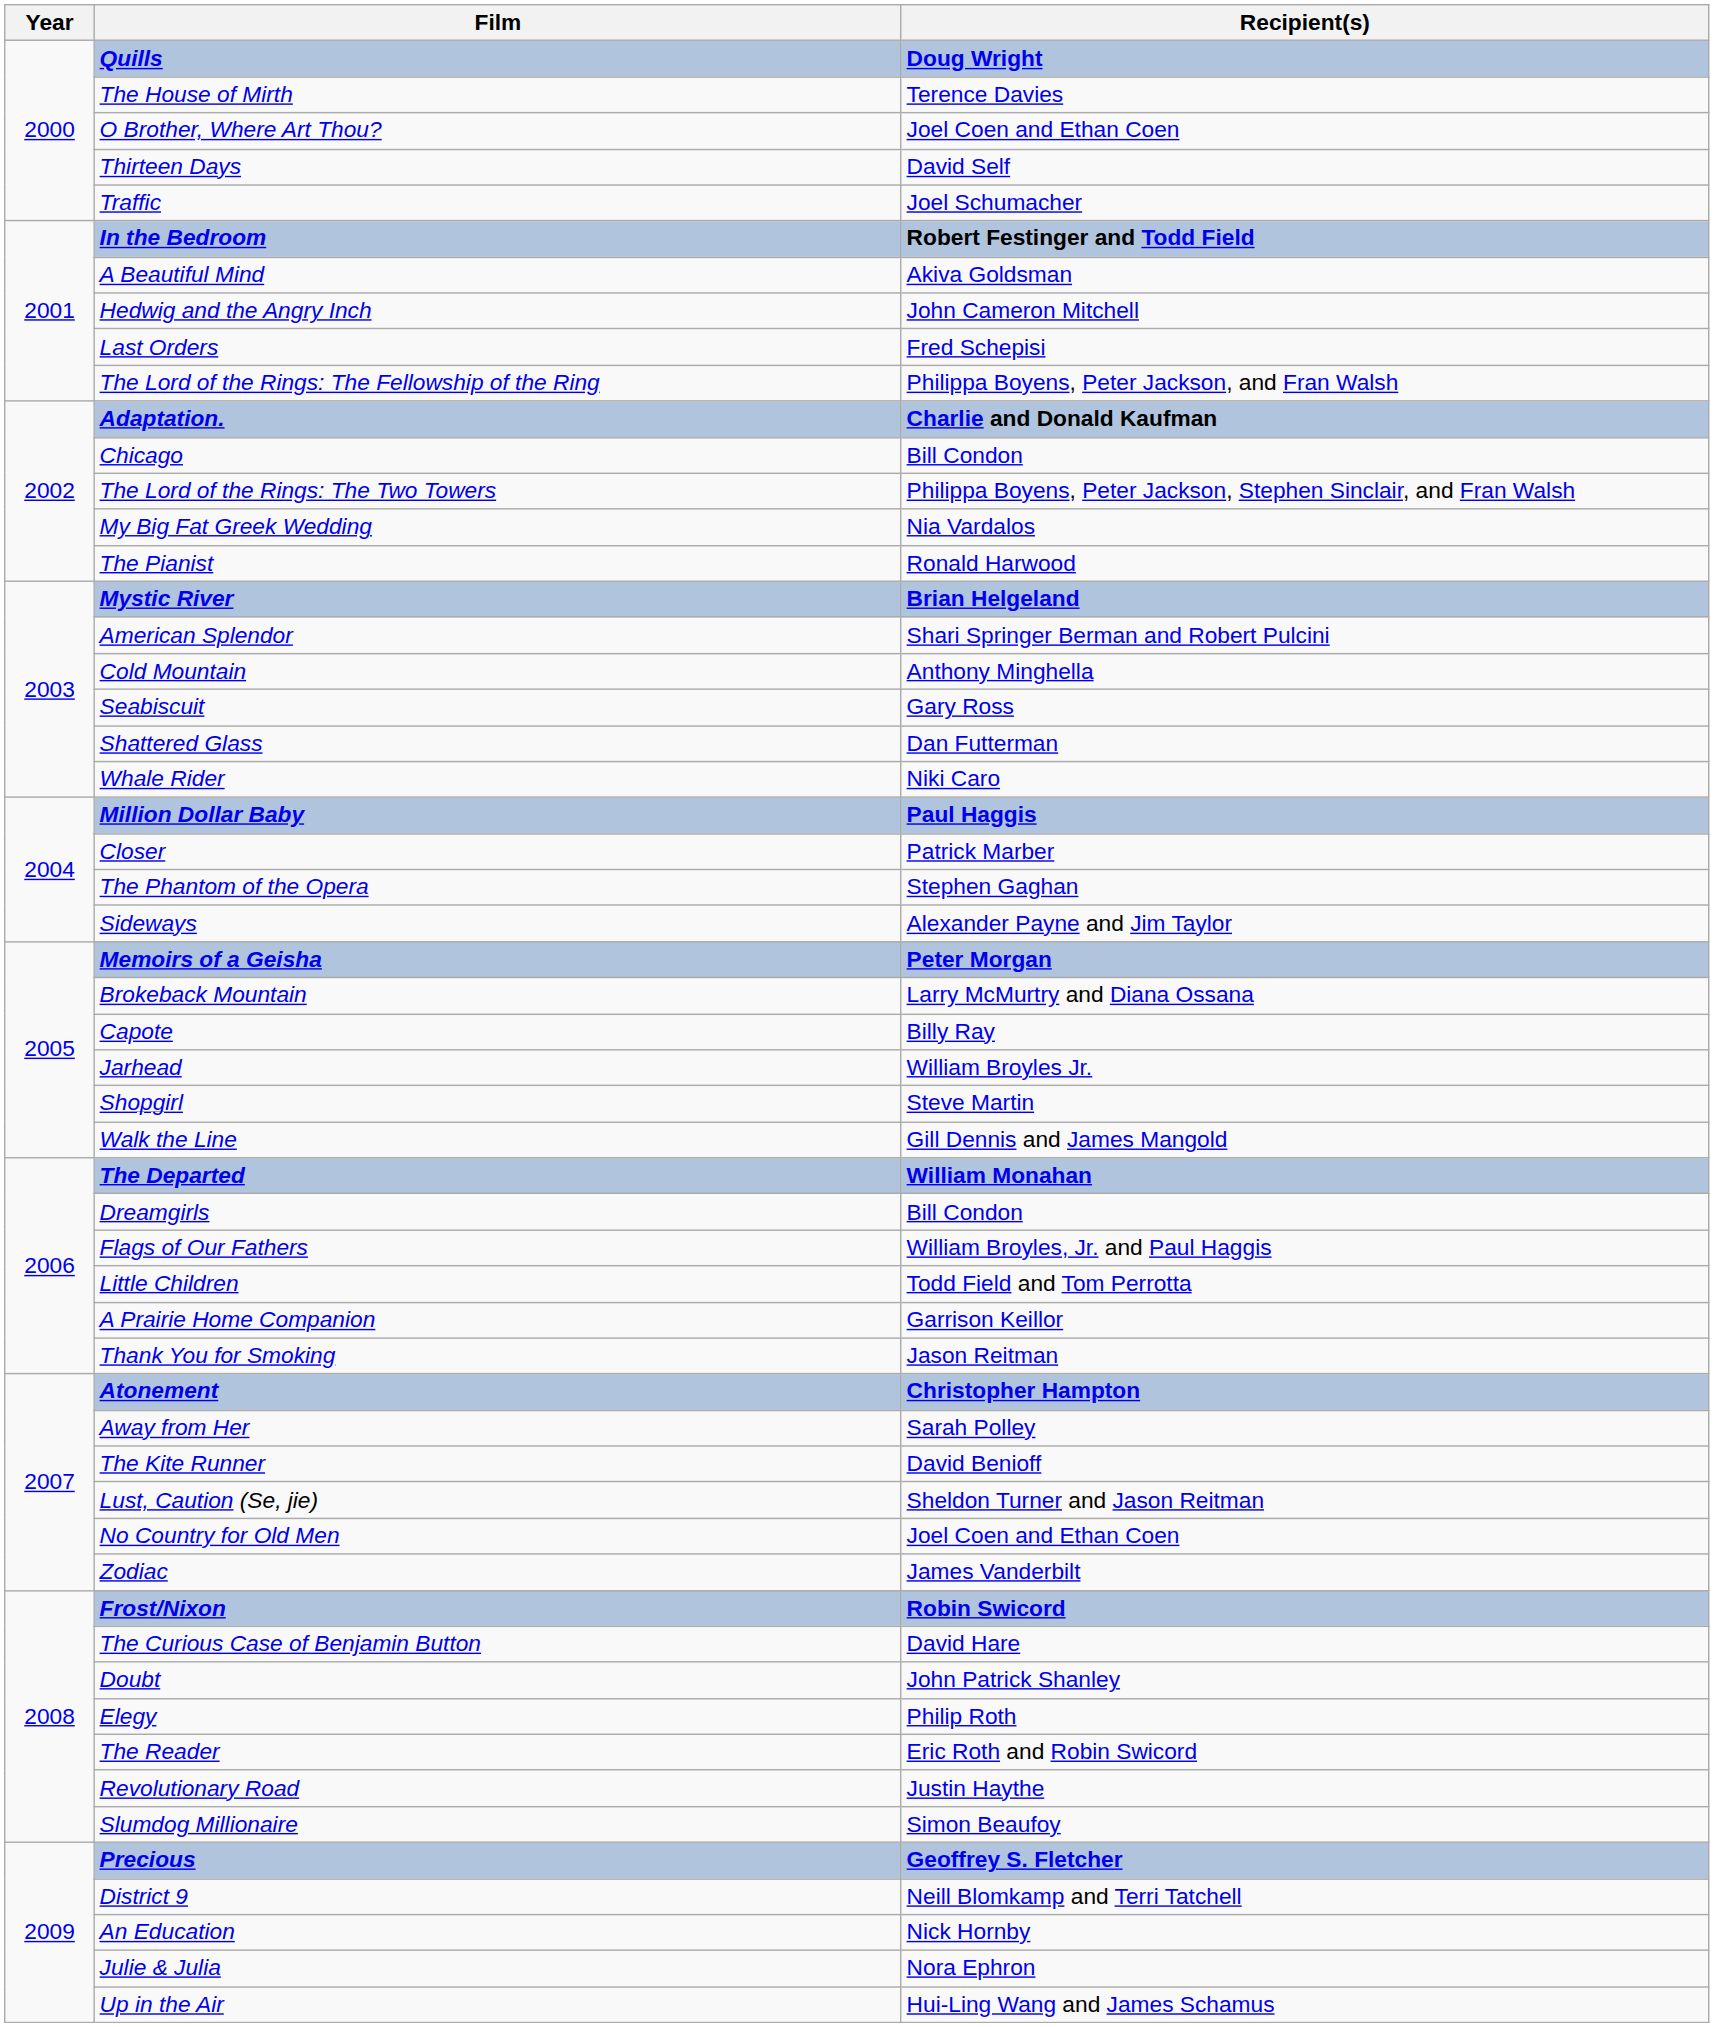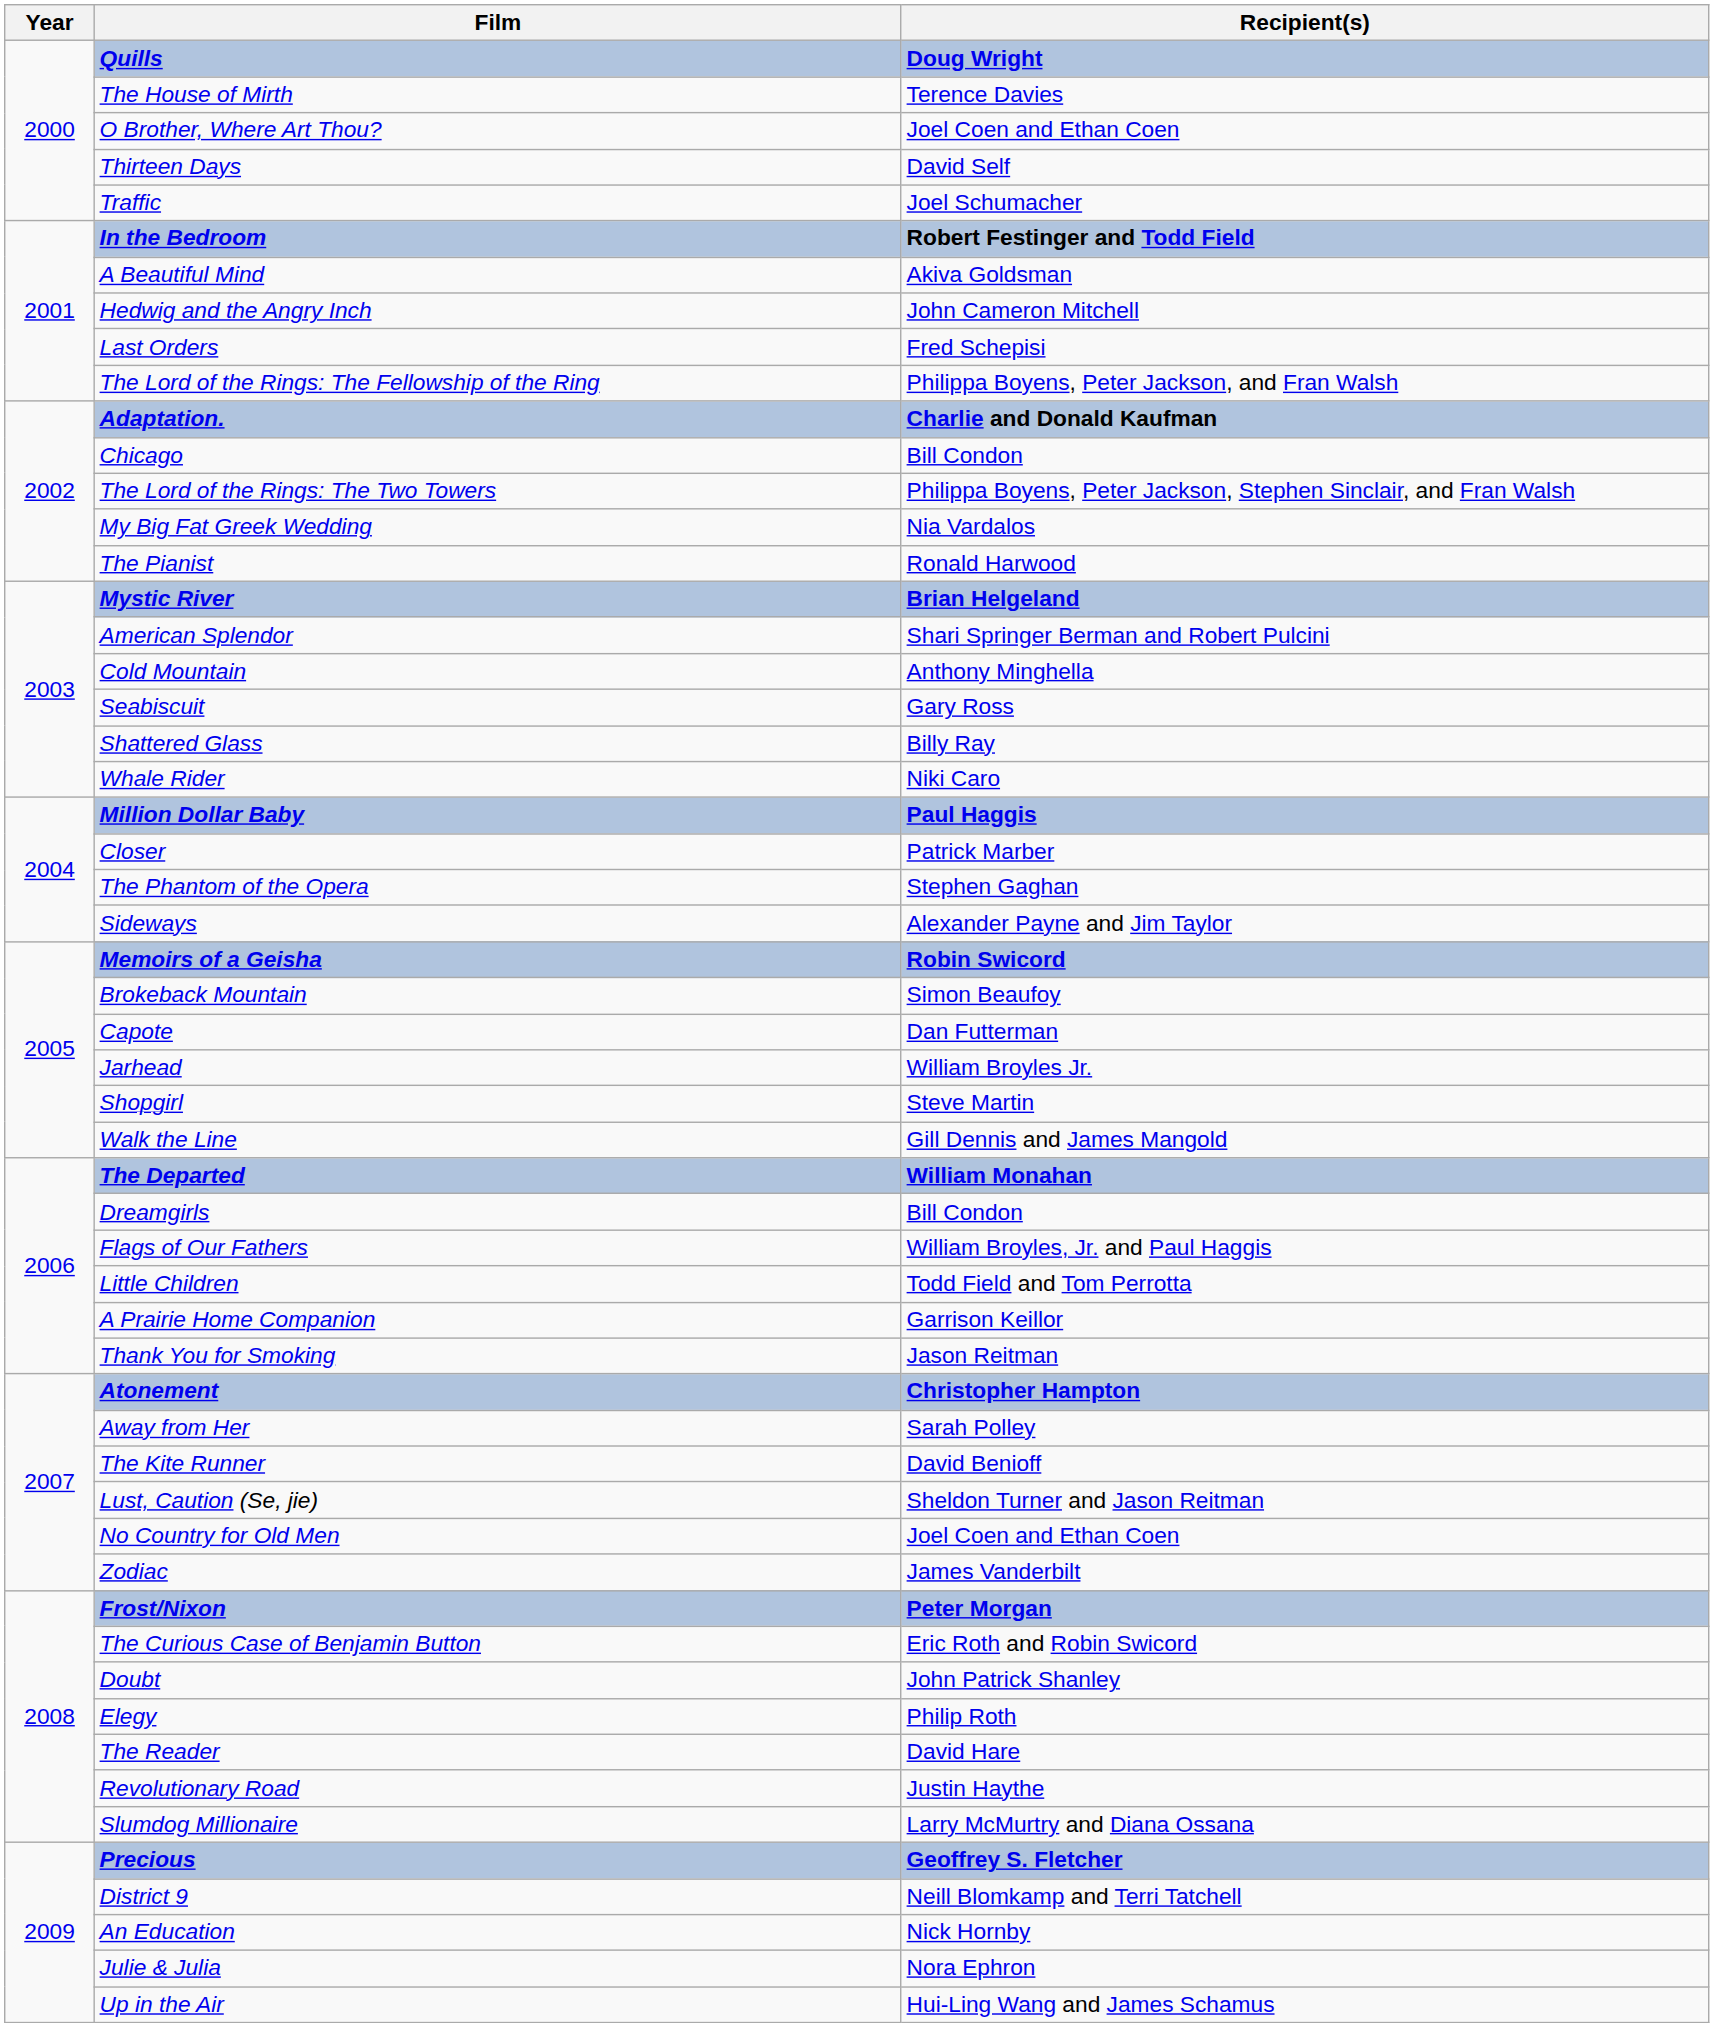(982, 743) Dan Futterman -> (951, 743) Billy Ray
(979, 959) Peter Morgan -> (986, 959) Robin Swicord
(1080, 995) Larry McMurtry and Diana Ossana -> (984, 995) Simon Beaufoy
(951, 1031) Billy Ray -> (982, 1031) Dan Futterman
(986, 1607) Robin Swicord -> (979, 1607) Peter Morgan
(963, 1643) David Hare -> (1052, 1643) Eric Roth and Robin Swicord
(1052, 1752) Eric Roth and Robin Swicord -> (963, 1752) David Hare
(984, 1824) Simon Beaufoy -> (1080, 1824) Larry McMurtry and Diana Ossana
